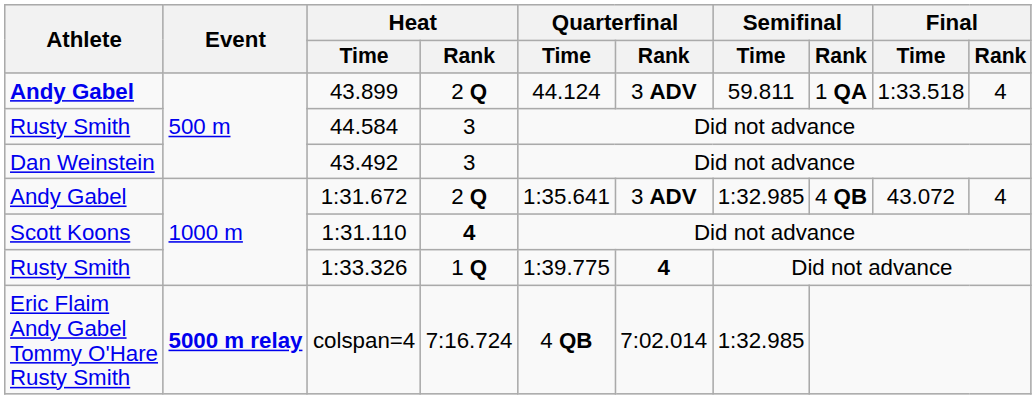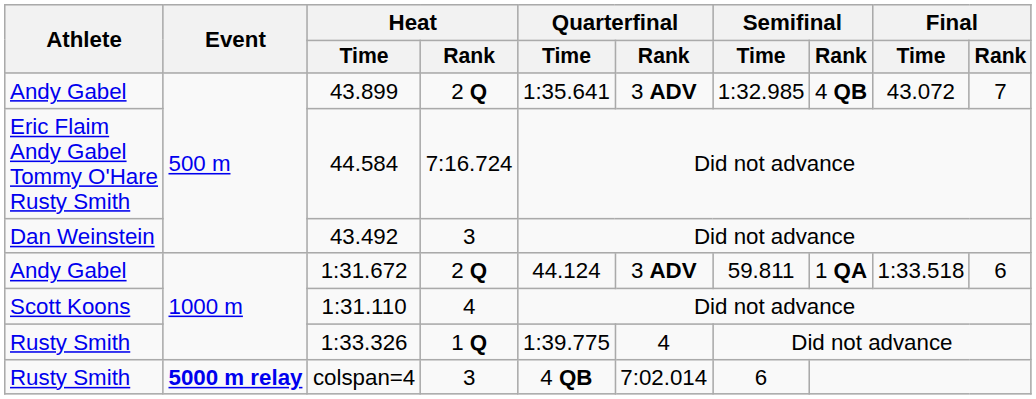(72, 91) bold -> (68, 91) normal
(566, 91) 44.124 -> (566, 91) 1:35.641
(761, 91) 59.811 -> (761, 91) 1:32.985
(841, 91) 1 QA -> (841, 91) 4 QB
(921, 91) 1:33.518 -> (921, 91) 43.072
(1000, 91) 4 -> (1000, 91) 7
(70, 127) Rusty Smith -> (84, 164) Eric Flaim Andy Gabel Tommy O'Hare Rusty Smith
(469, 127) 3 -> (469, 164) 7:16.724
(566, 197) 1:35.641 -> (566, 272) 44.124
(761, 197) 1:32.985 -> (761, 272) 59.811
(841, 197) 4 QB -> (841, 272) 1 QA
(921, 197) 43.072 -> (921, 272) 1:33.518
(1000, 197) 4 -> (1000, 272) 6
(469, 232) bold -> (469, 307) normal
(664, 268) bold -> (664, 342) normal
(84, 340) Eric Flaim Andy Gabel Tommy O'Hare Rusty Smith -> (70, 377) Rusty Smith
(469, 340) 7:16.724 -> (469, 377) 3
(761, 340) 1:32.985 -> (761, 377) 6
